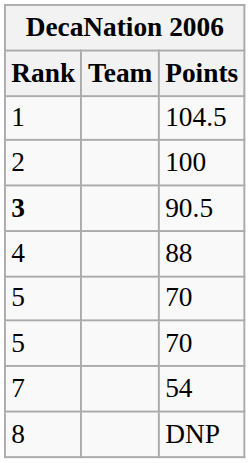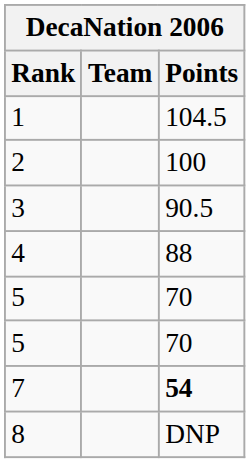(18, 207) bold -> (18, 207) normal
(179, 388) normal -> (179, 388) bold
